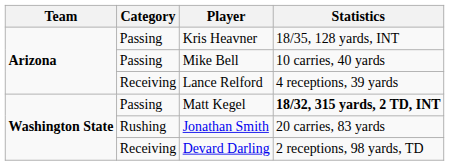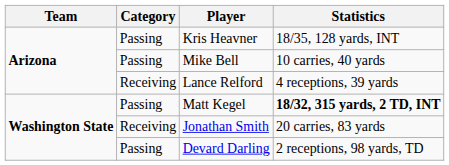(143, 126) Rushing -> (148, 126) Receiving
(148, 148) Receiving -> (141, 148) Passing
